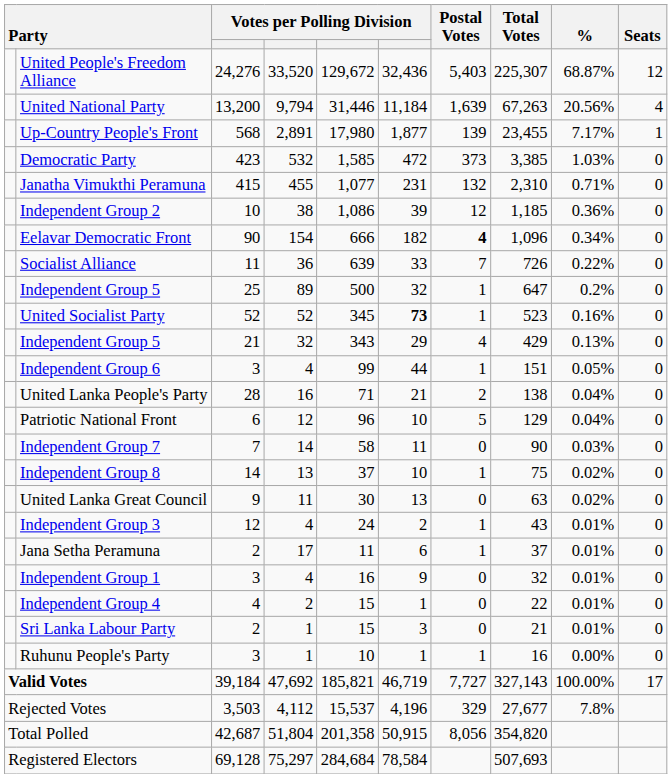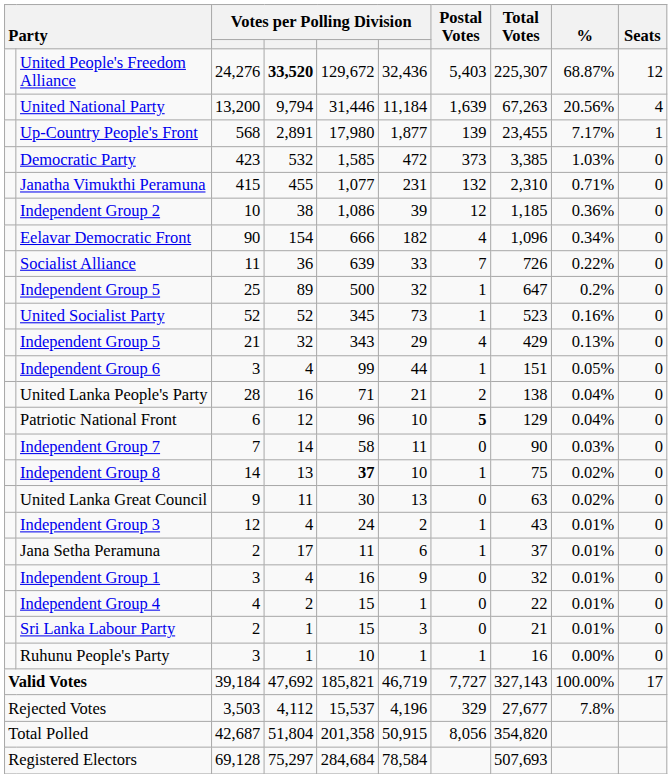(291, 71) normal -> (291, 71) bold
(482, 237) bold -> (482, 237) normal
(419, 316) bold -> (419, 316) normal
(482, 420) normal -> (482, 420) bold
(366, 472) normal -> (366, 472) bold
